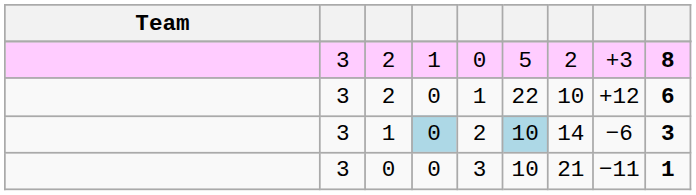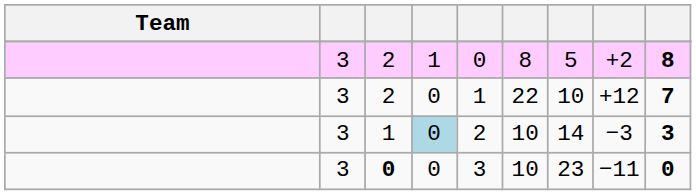(525, 60) 5 -> (525, 60) 8
(571, 60) 2 -> (571, 60) 5
(619, 60) +3 -> (619, 60) +2
(668, 97) 6 -> (668, 97) 7
(525, 134) lightblue background -> (525, 134) no background
(619, 134) −6 -> (619, 134) −3
(388, 171) normal -> (388, 171) bold
(571, 171) 21 -> (571, 171) 23
(668, 171) 1 -> (668, 171) 0
